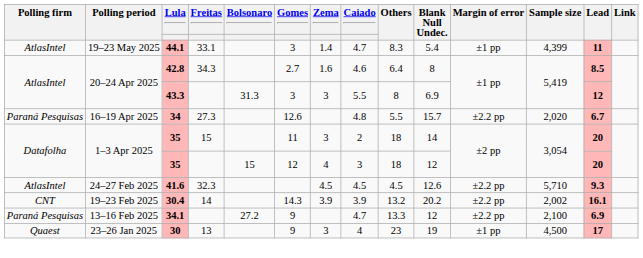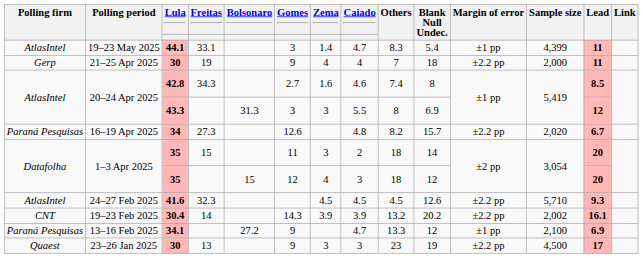+ row: (124, 63)
(396, 69) 6.4 -> (396, 84) 7.4
(396, 117) 5.5 -> (396, 132) 8.2
(488, 216) ±2.2 pp -> (488, 231) ±1 pp
(360, 231) 4 -> (360, 246) 3
(488, 231) ±1 pp -> (488, 246) ±2.2 pp
